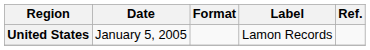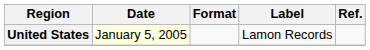(141, 34) no background -> (141, 34) lightyellow background
